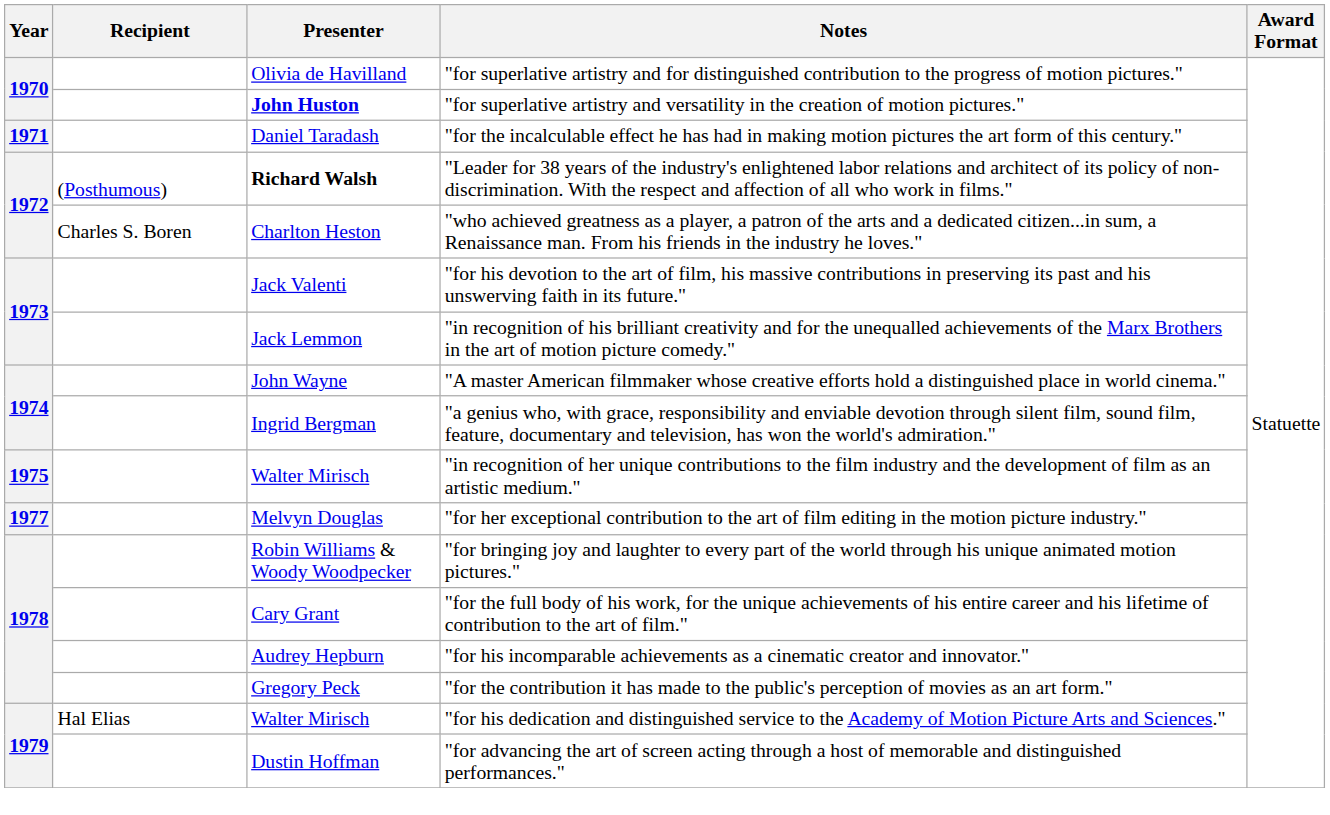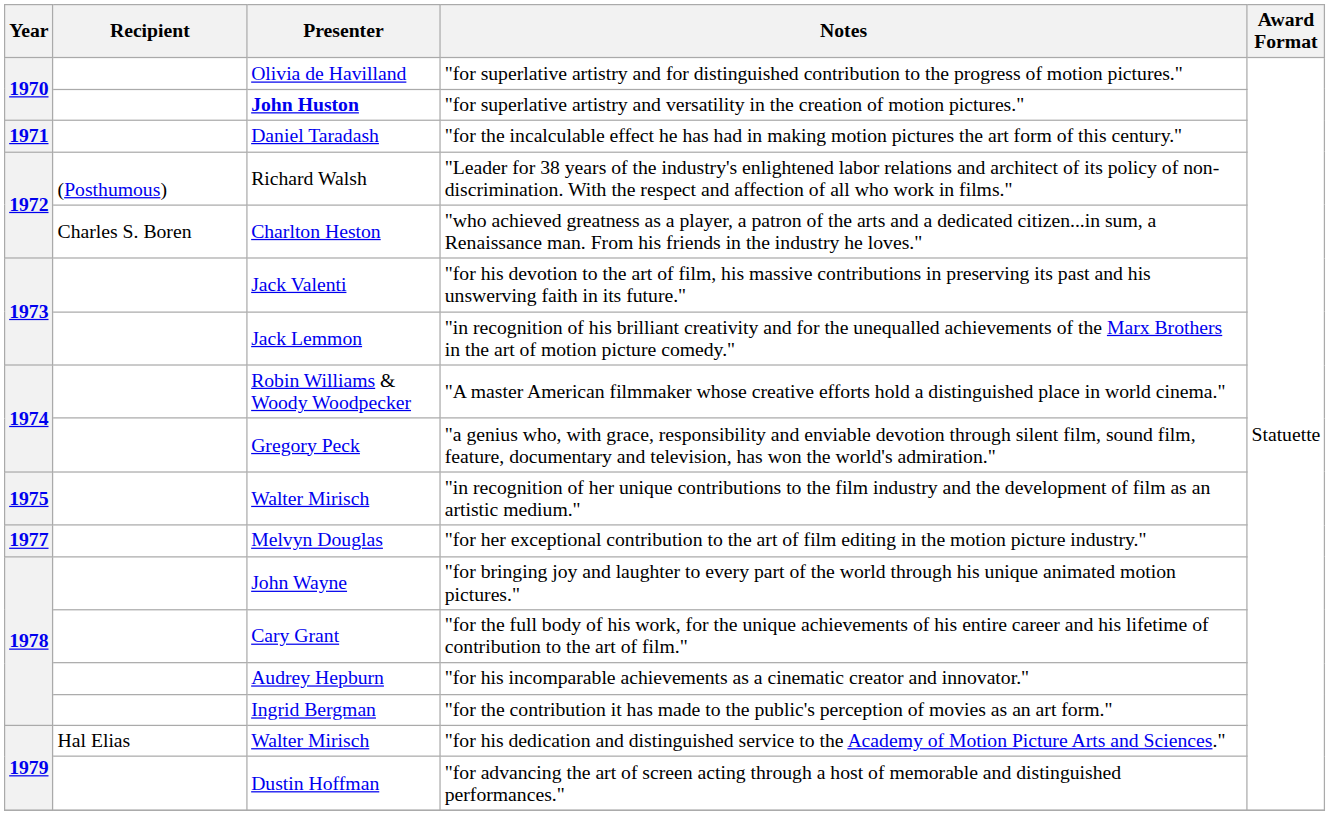(314, 178) bold -> (309, 178) normal
(299, 380) John Wayne -> (331, 391) Robin Williams & Woody Woodpecker
(314, 422) Ingrid Bergman -> (306, 444) Gregory Peck
(331, 560) Robin Williams & Woody Woodpecker -> (299, 582) John Wayne
(306, 687) Gregory Peck -> (314, 709) Ingrid Bergman
